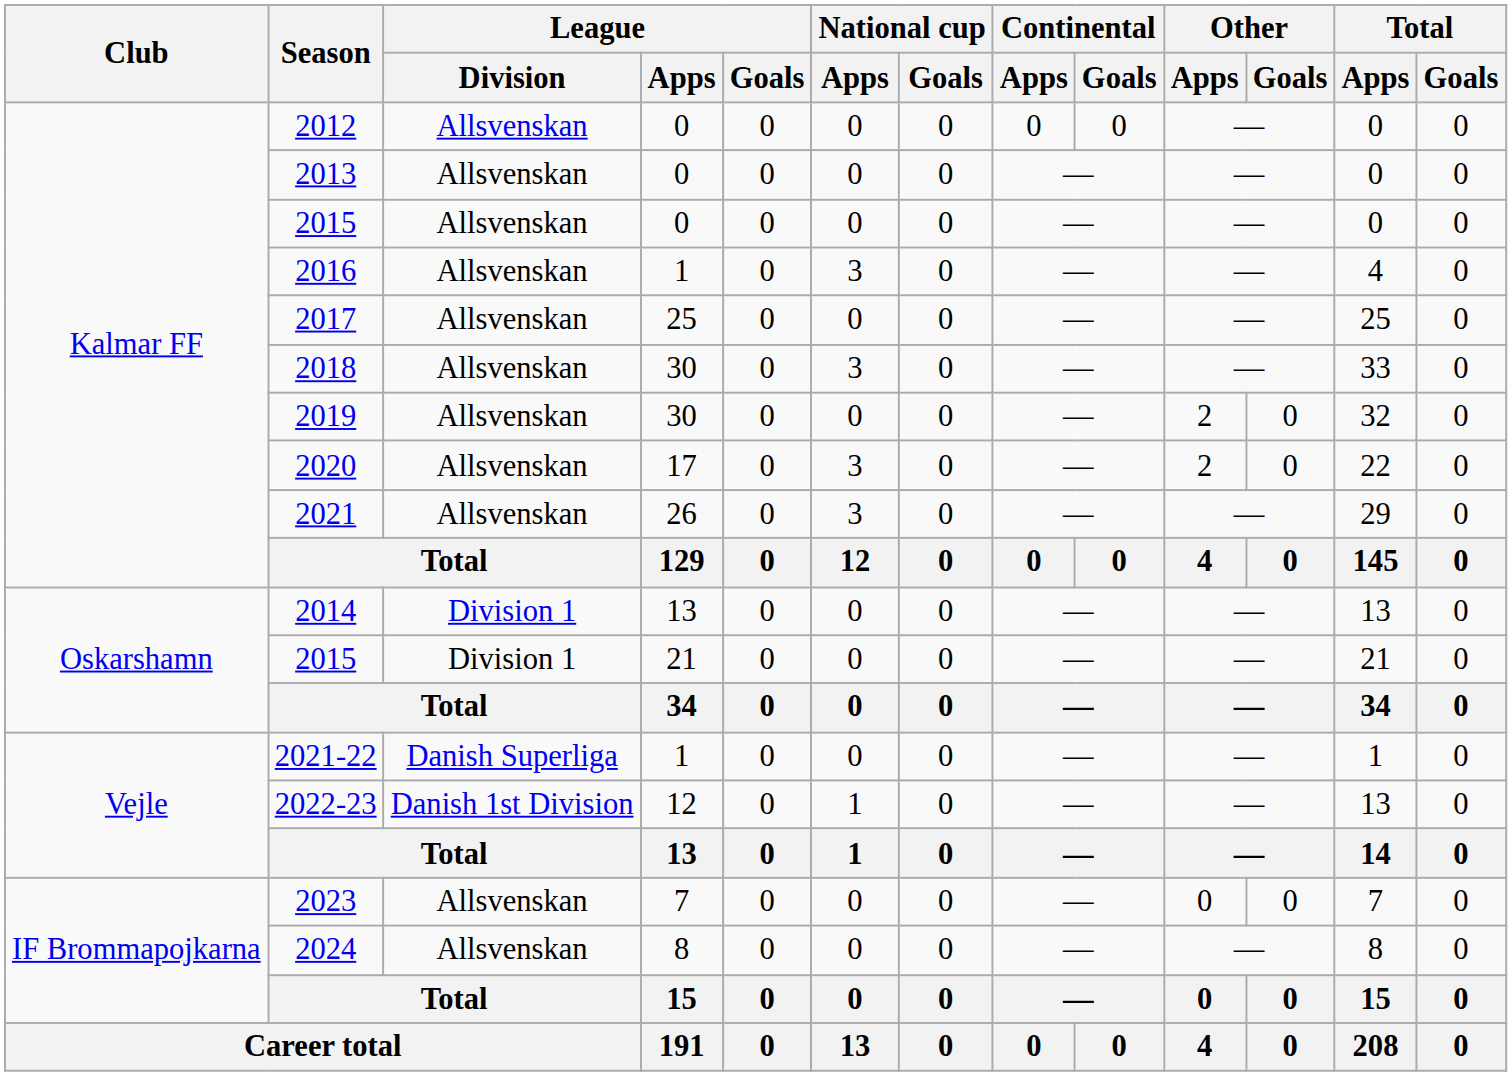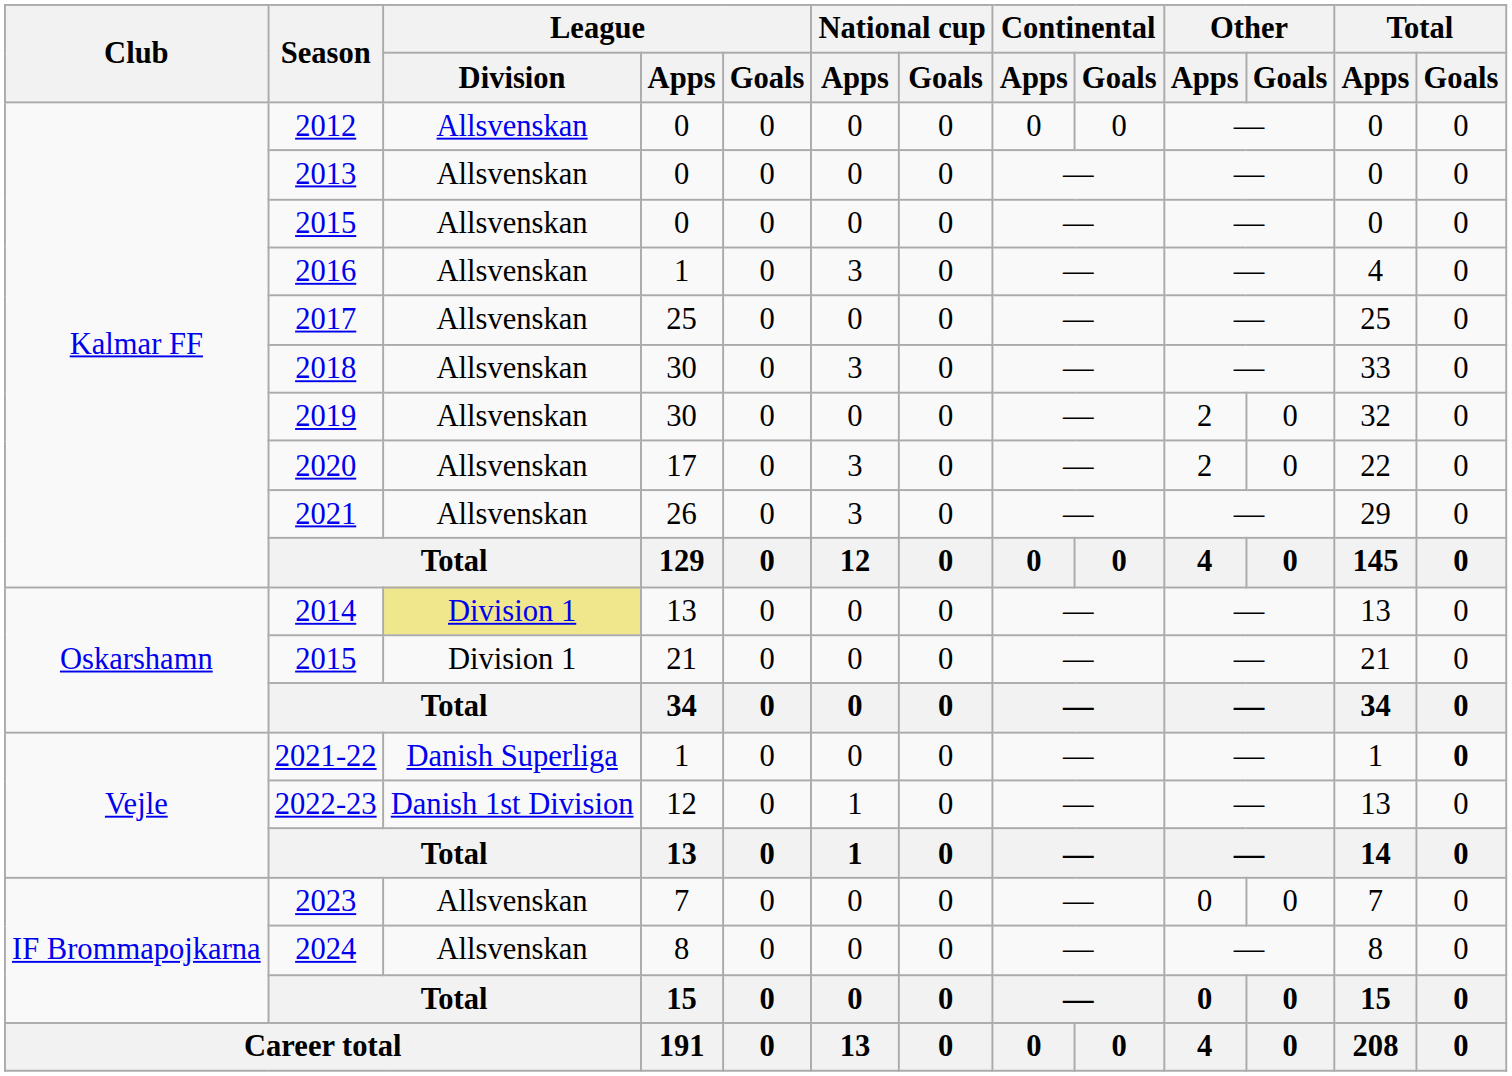(512, 610) no background -> (512, 610) khaki background
(1461, 755) normal -> (1461, 755) bold
